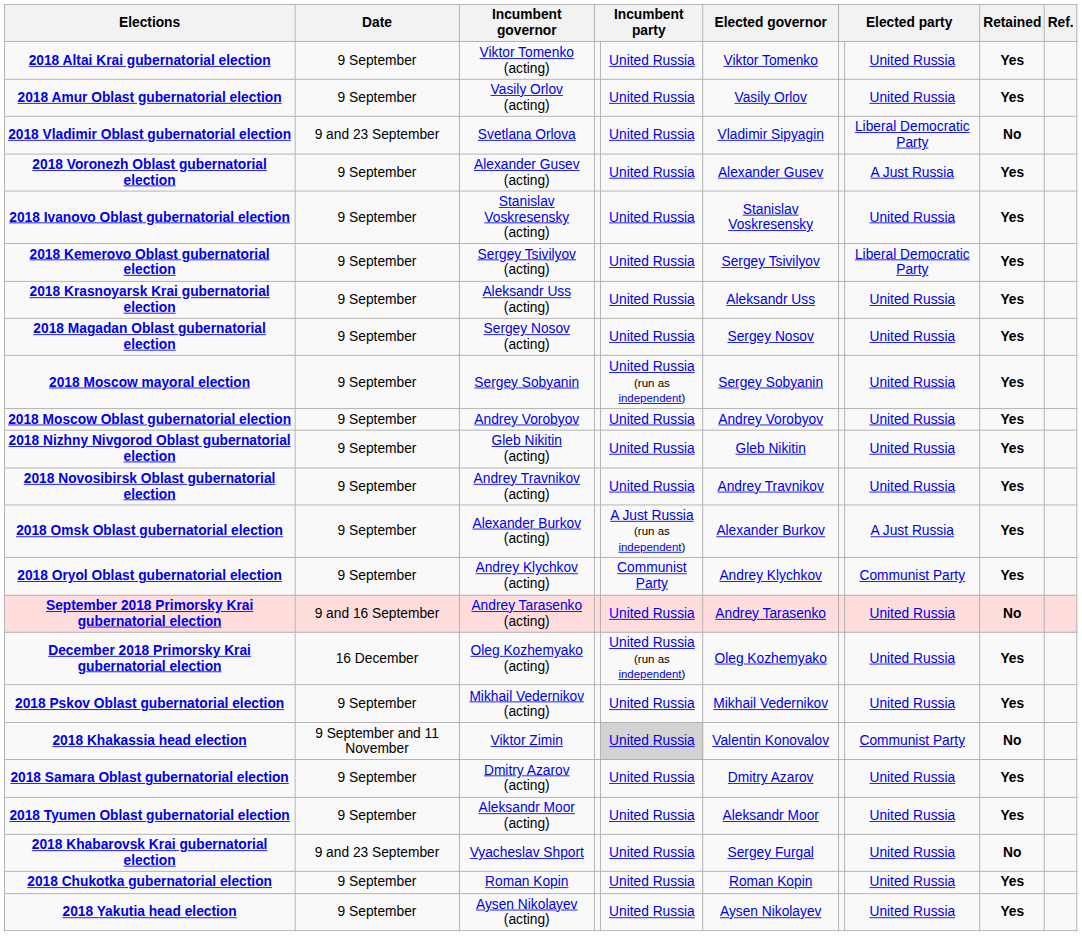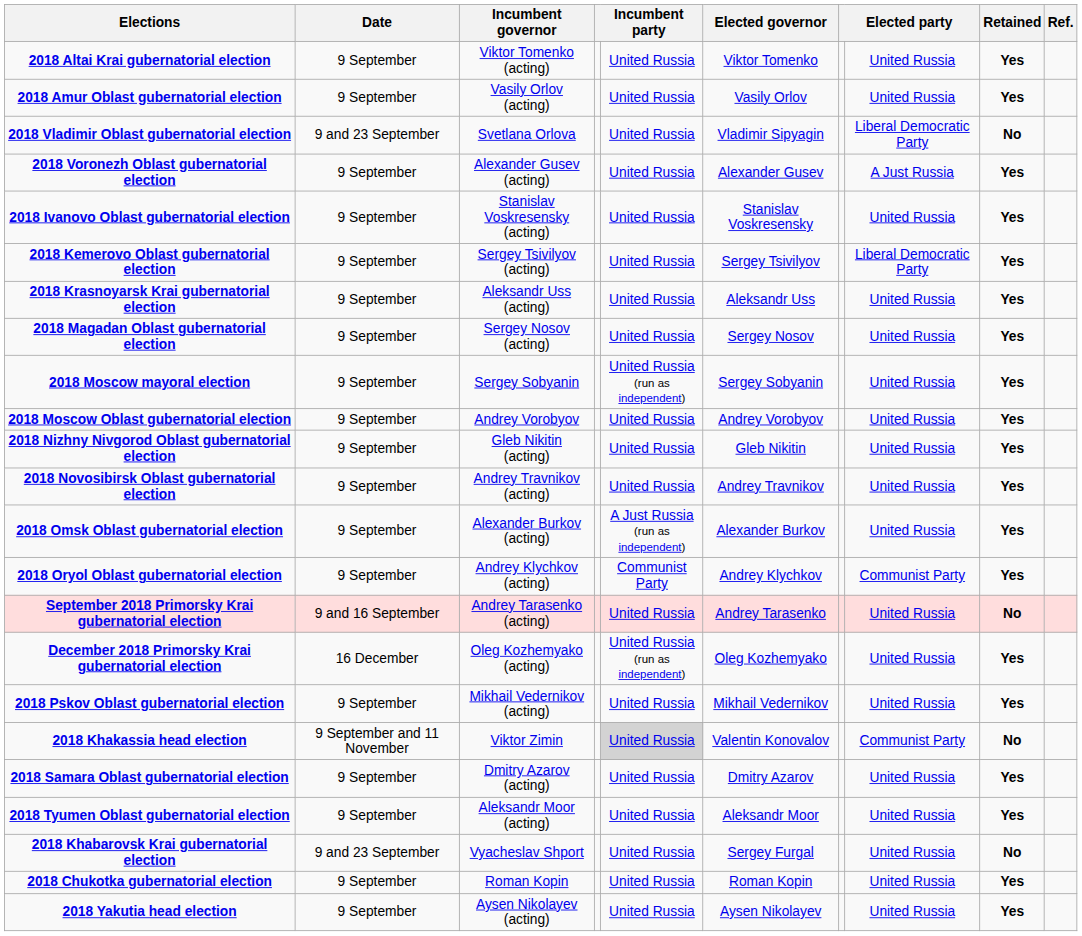(912, 531) A Just Russia -> (912, 531) United Russia
